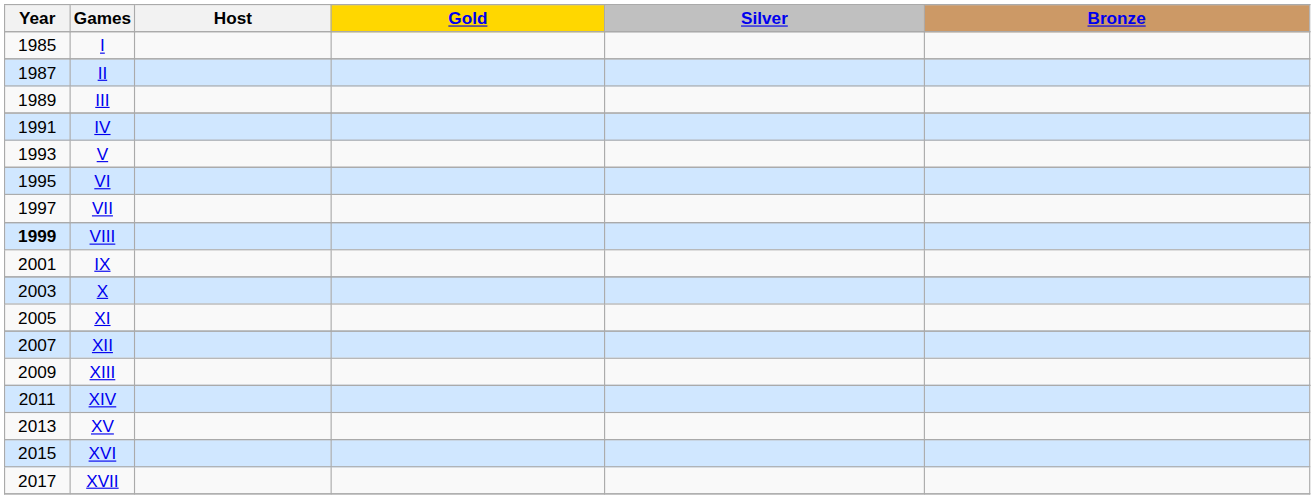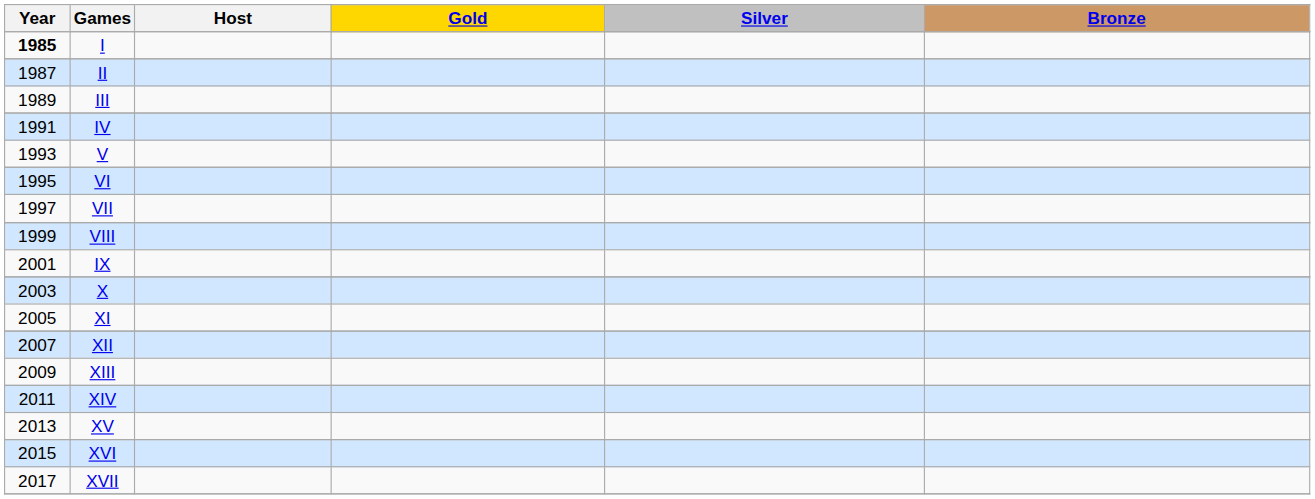(37, 46) normal -> (37, 46) bold
(37, 236) bold -> (37, 236) normal
